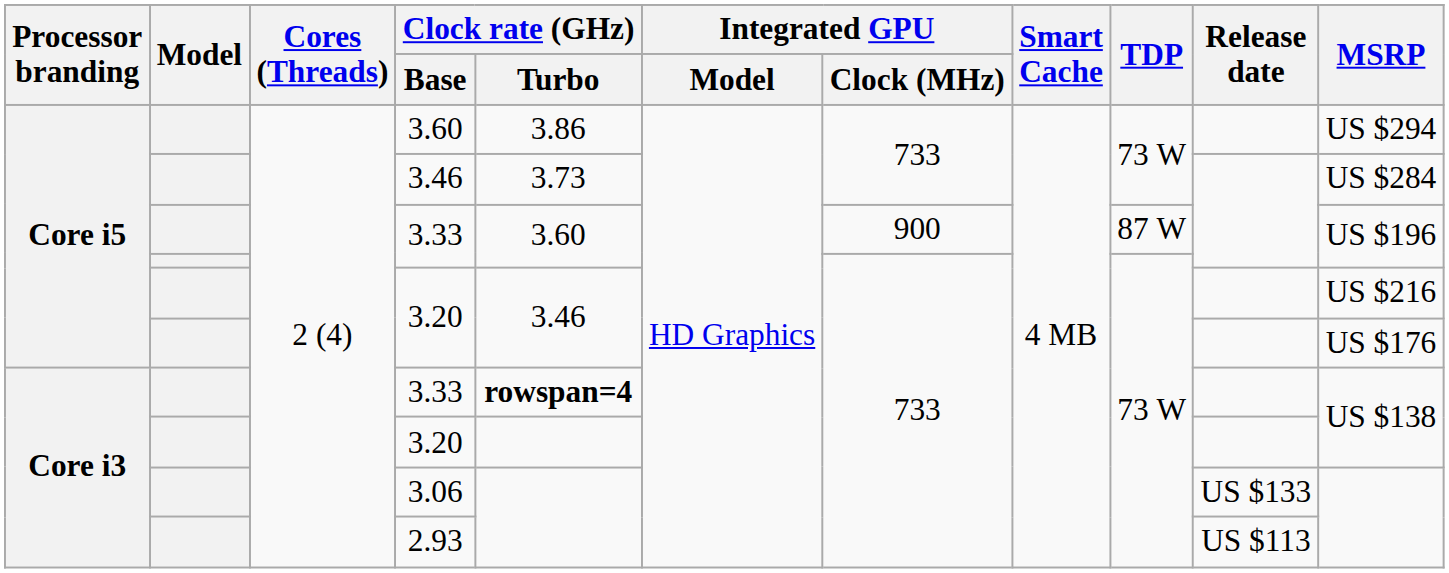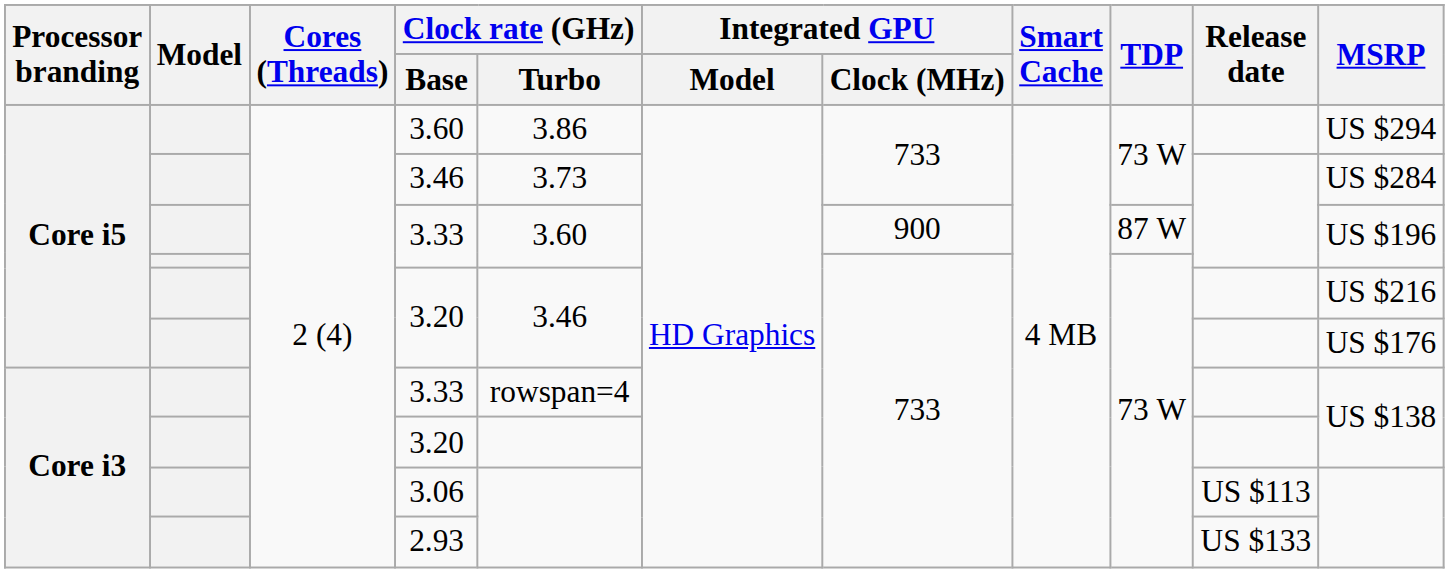(558, 391) bold -> (560, 391) normal
(1256, 491) US $133 -> (1256, 491) US $113
(1256, 541) US $113 -> (1256, 541) US $133
